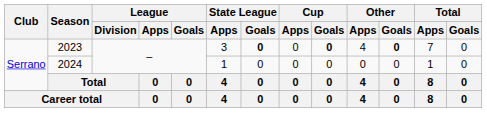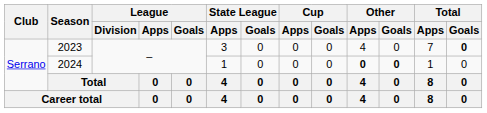(260, 47) bold -> (260, 47) normal
(329, 47) bold -> (329, 47) normal
(397, 47) bold -> (397, 47) normal
(464, 47) normal -> (464, 47) bold
(363, 64) normal -> (363, 64) bold
(397, 64) normal -> (397, 64) bold
